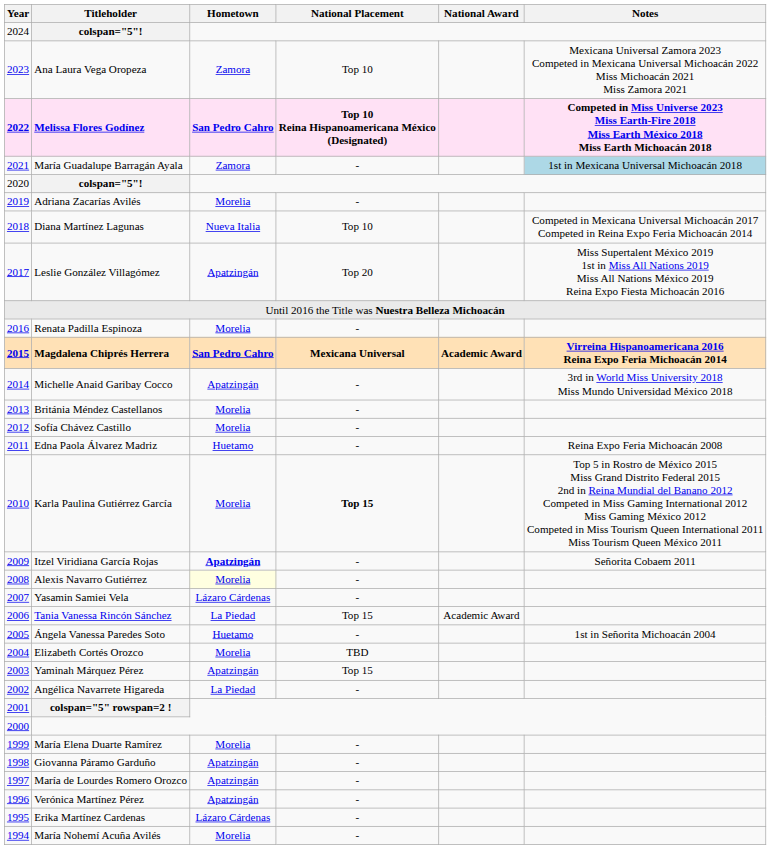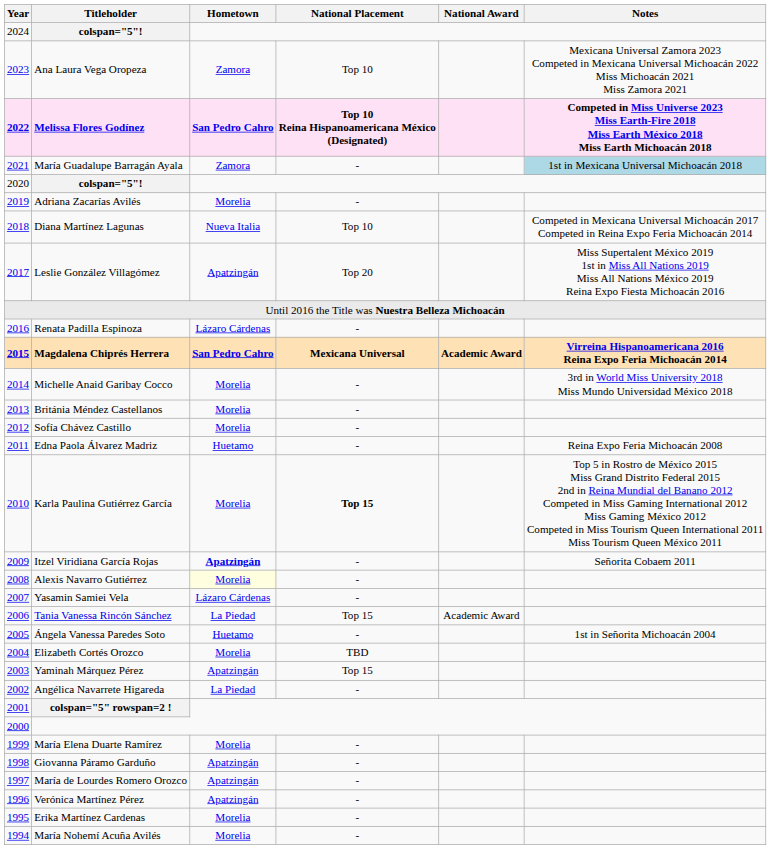(233, 328) Morelia -> (233, 328) Lázaro Cárdenas
(233, 384) Apatzingán -> (233, 384) Morelia
(233, 817) Lázaro Cárdenas -> (233, 817) Morelia
